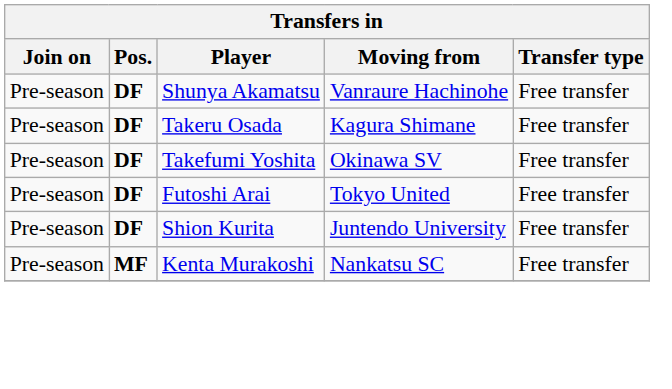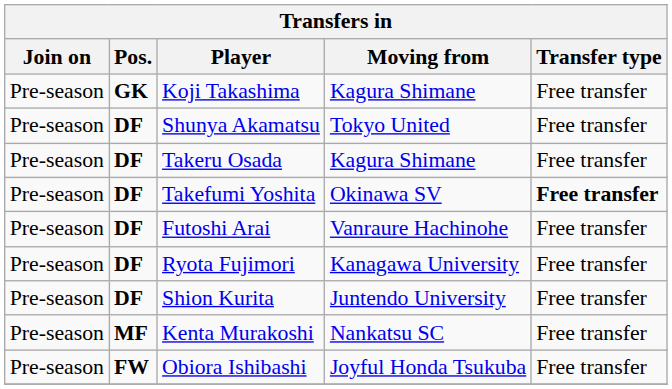+ row: (231, 90)
(419, 90) Vanraure Hachinohe -> (390, 125) Tokyo United
(573, 159) normal -> (597, 194) bold
(390, 194) Tokyo United -> (419, 228) Vanraure Hachinohe
+ row: (228, 263)
+ row: (234, 366)
